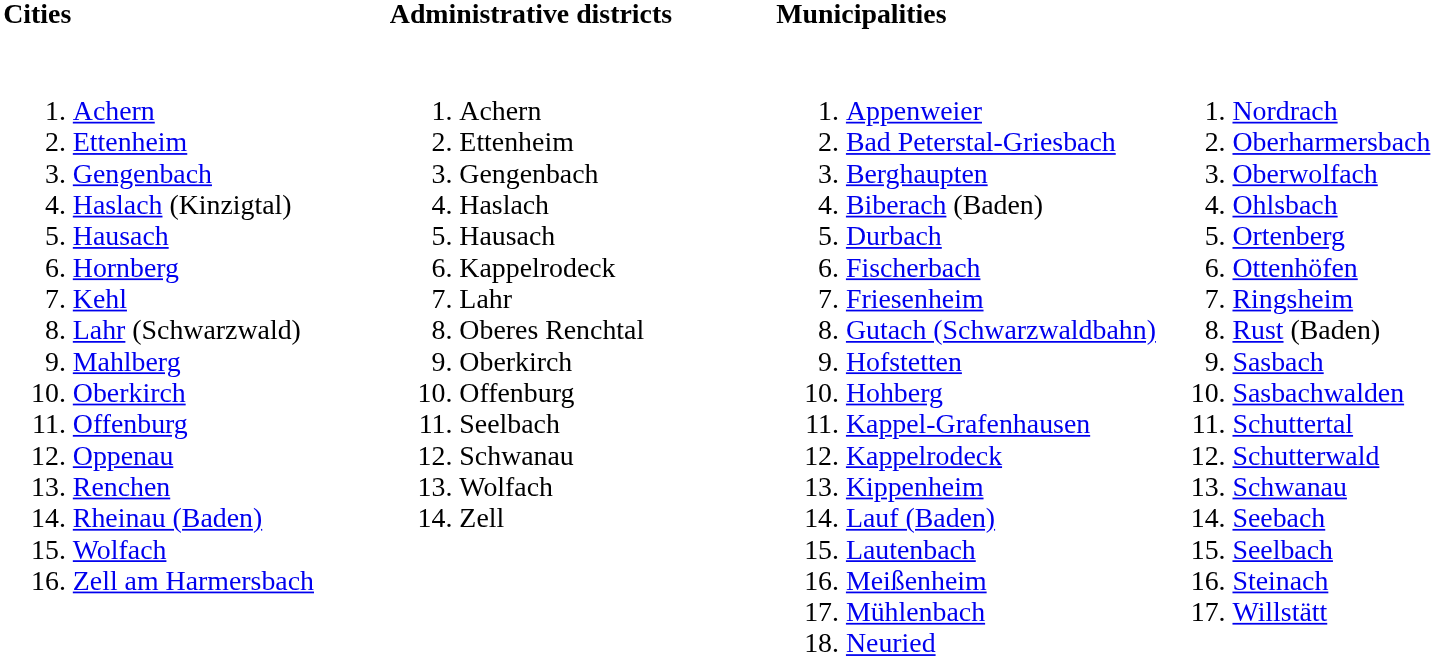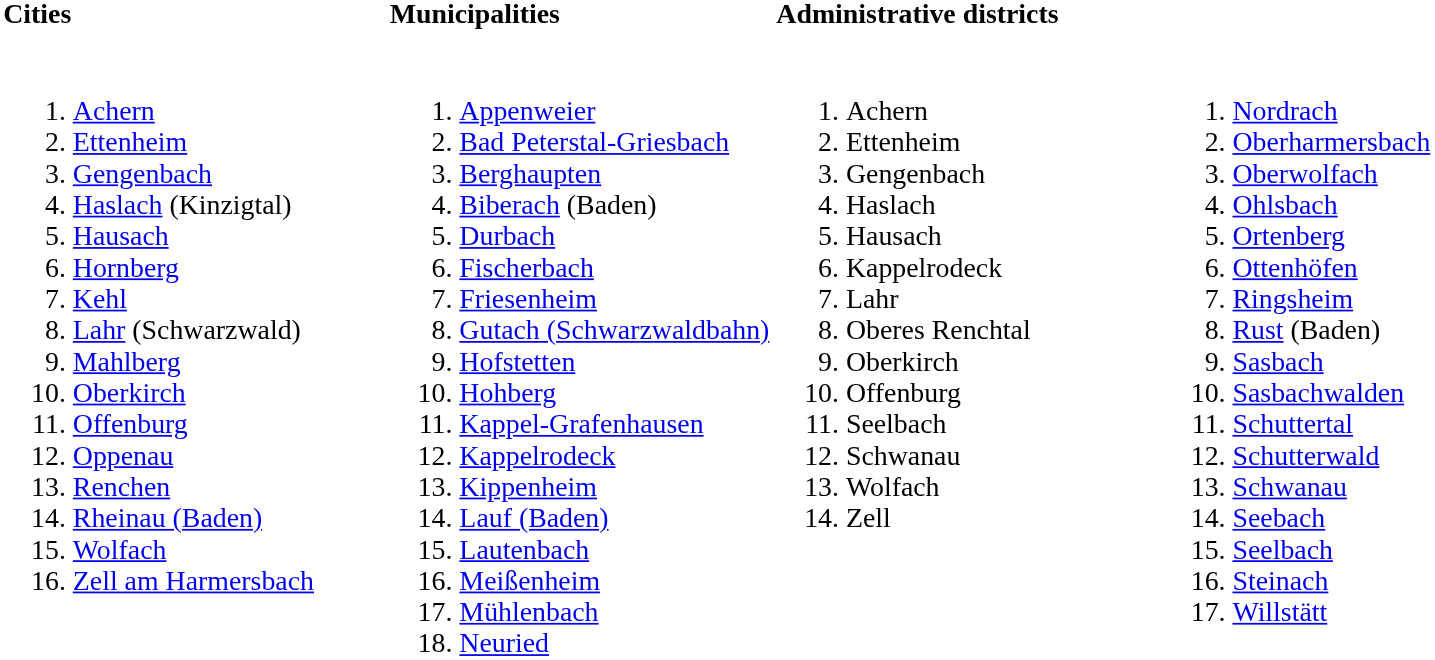columns swapped: (531, 13) <-> (861, 13)
